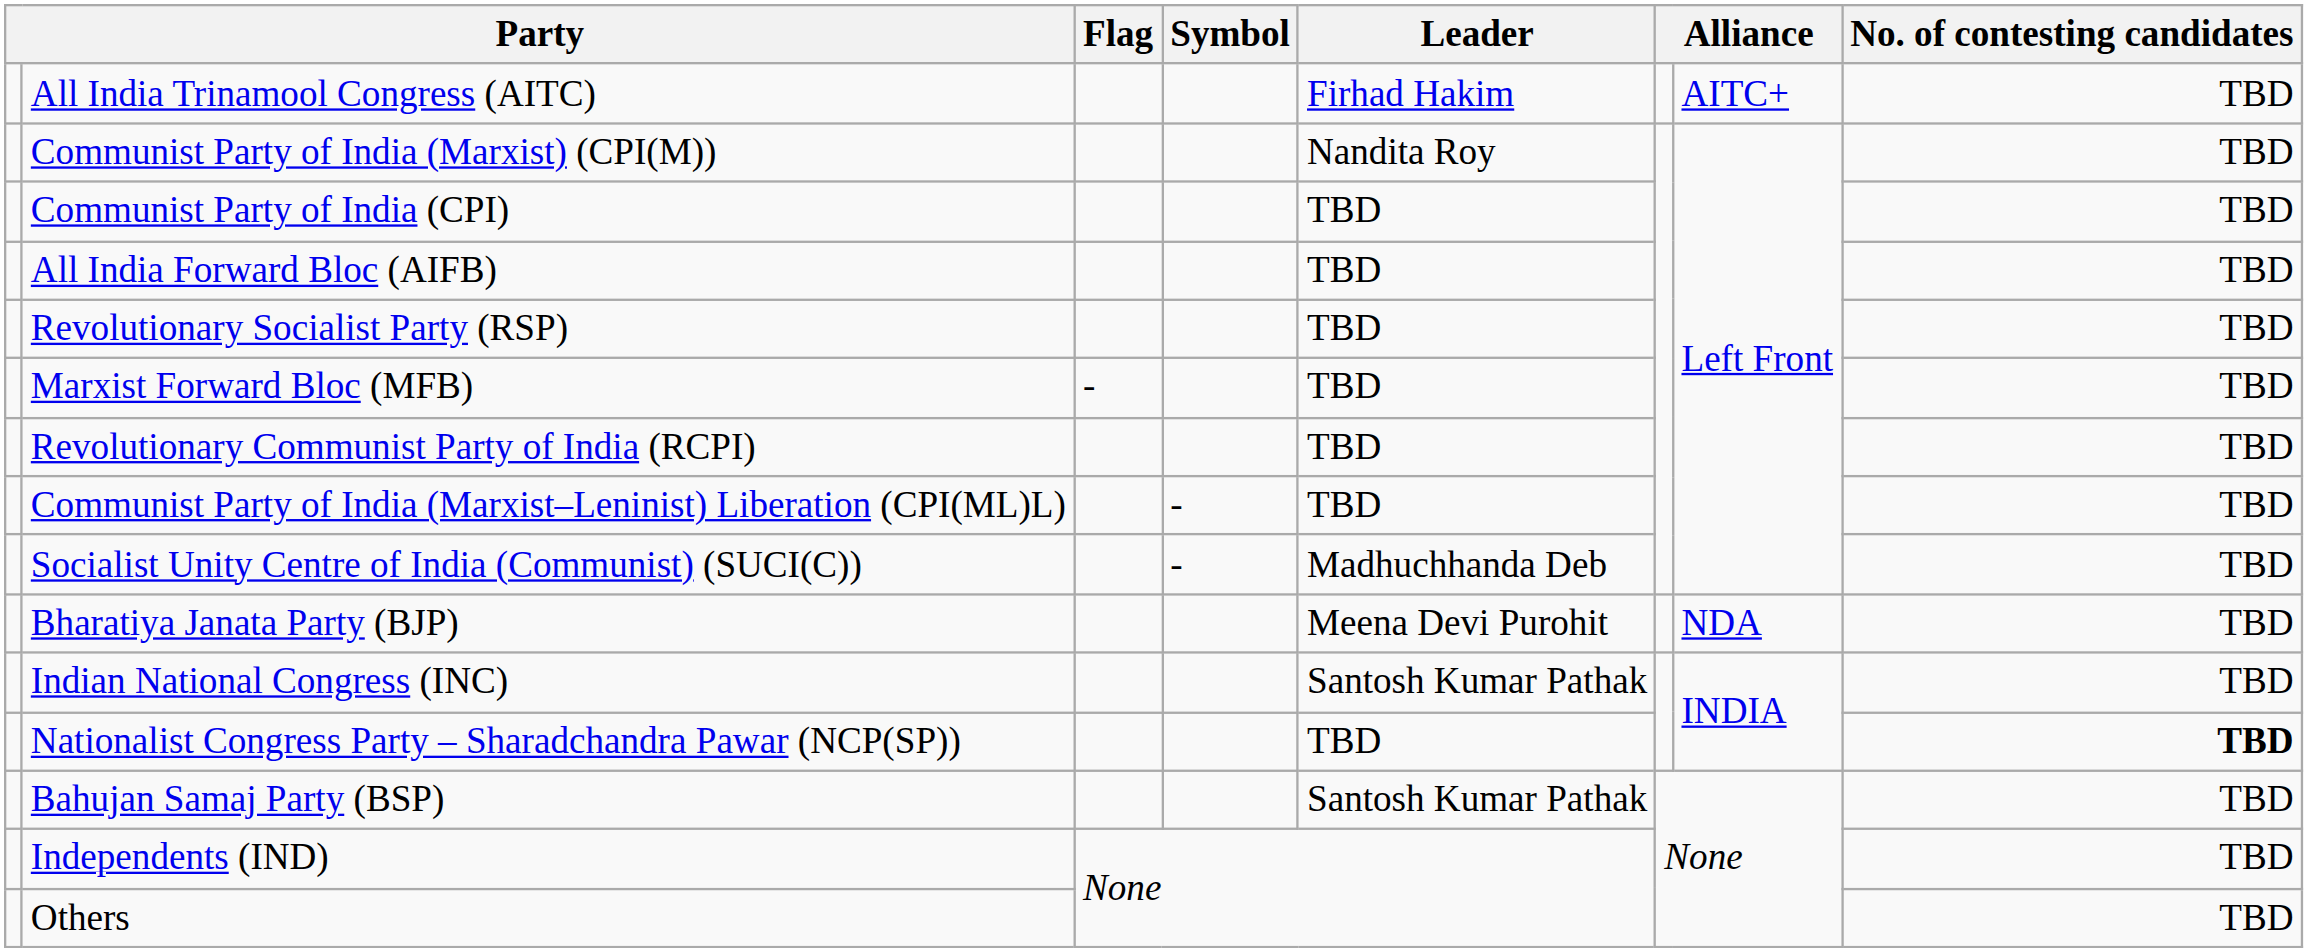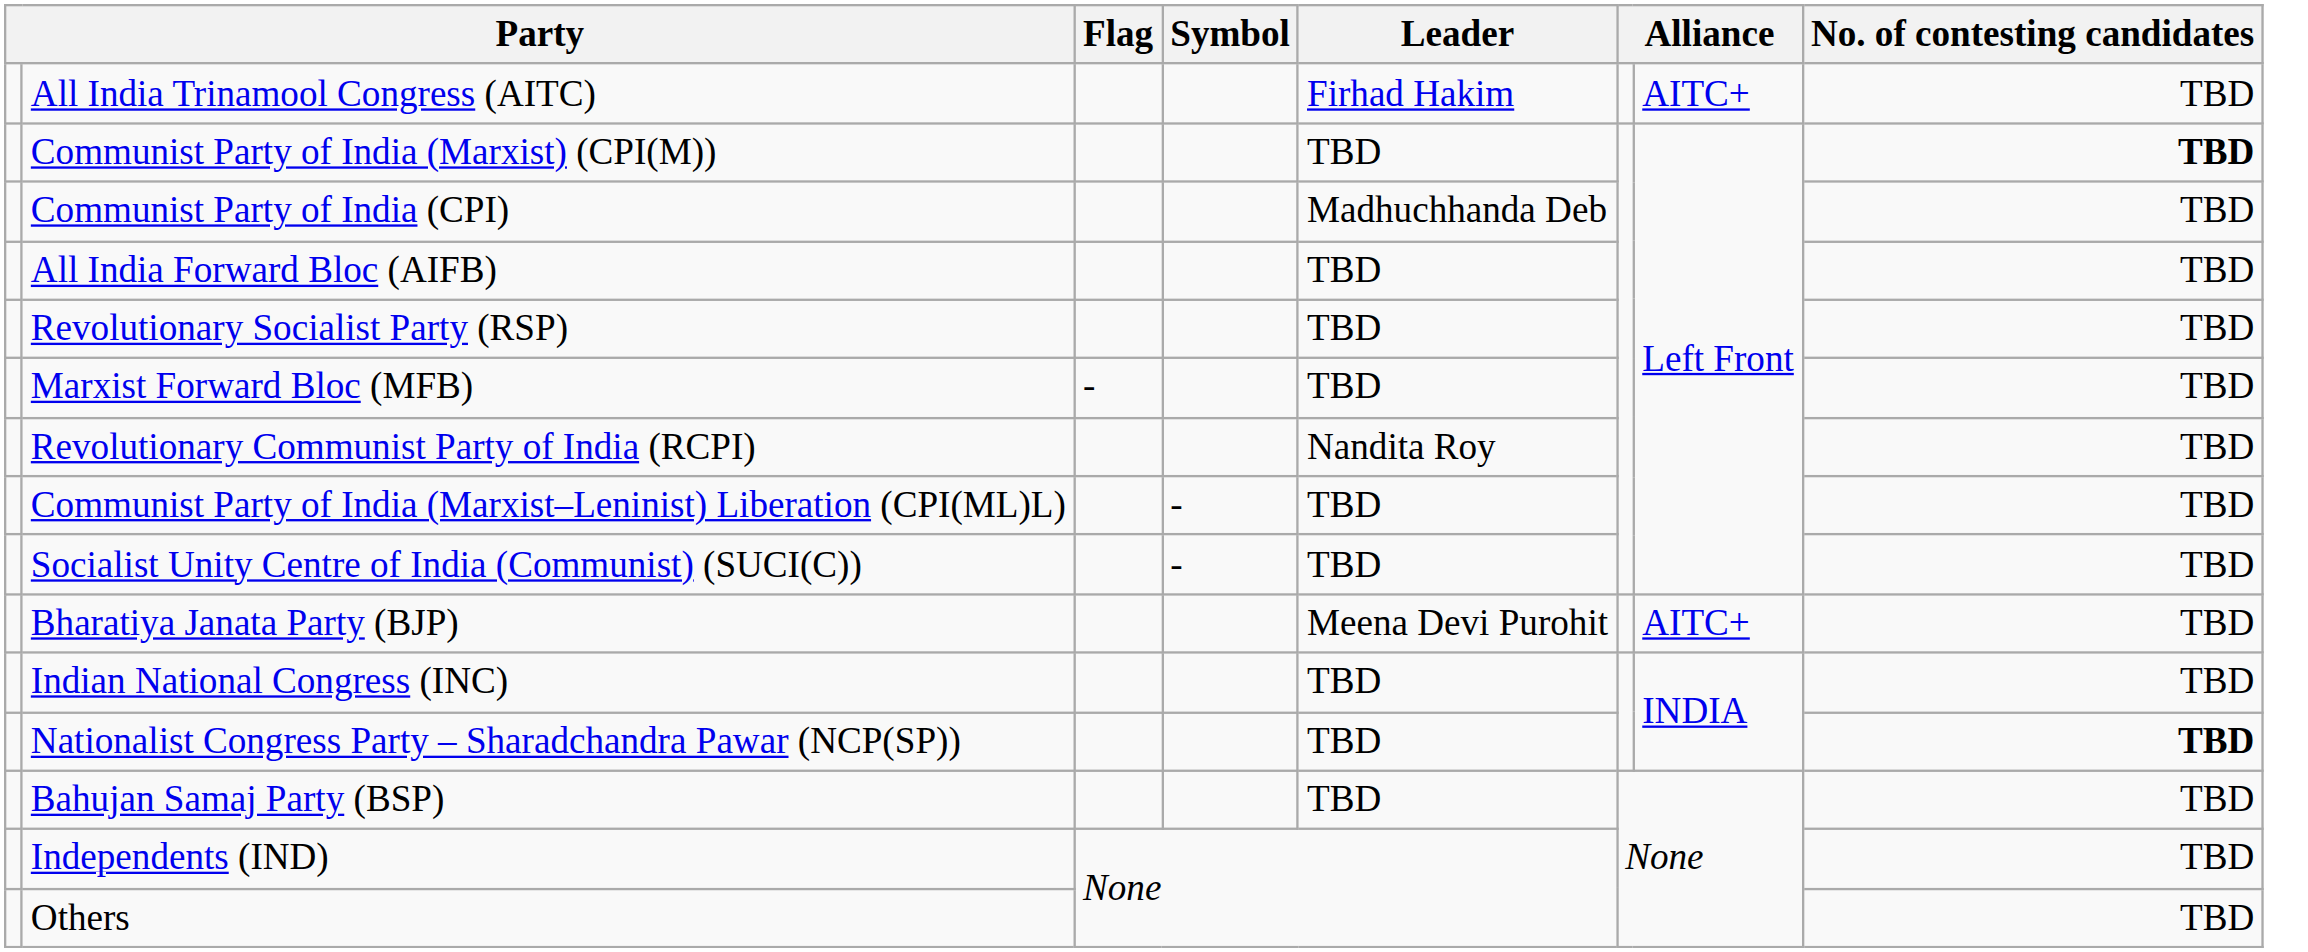(1401, 151) Nandita Roy -> (1344, 151) TBD
(2256, 151) normal -> (2216, 151) bold
(1344, 210) TBD -> (1457, 210) Madhuchhanda Deb
(1344, 446) TBD -> (1401, 446) Nandita Roy
(1457, 563) Madhuchhanda Deb -> (1344, 563) TBD
(1722, 622) NDA -> (1696, 622) AITC+
(1477, 681) Santosh Kumar Pathak -> (1344, 681) TBD
(1477, 799) Santosh Kumar Pathak -> (1344, 799) TBD
